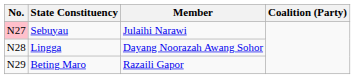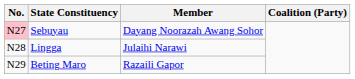(155, 30) Julaihi Narawi -> (193, 30) Dayang Noorazah Awang Sohor
(193, 47) Dayang Noorazah Awang Sohor -> (155, 47) Julaihi Narawi
